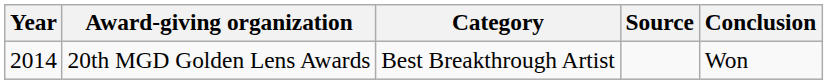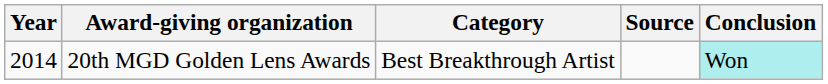(726, 60) no background -> (726, 60) paleturquoise background
